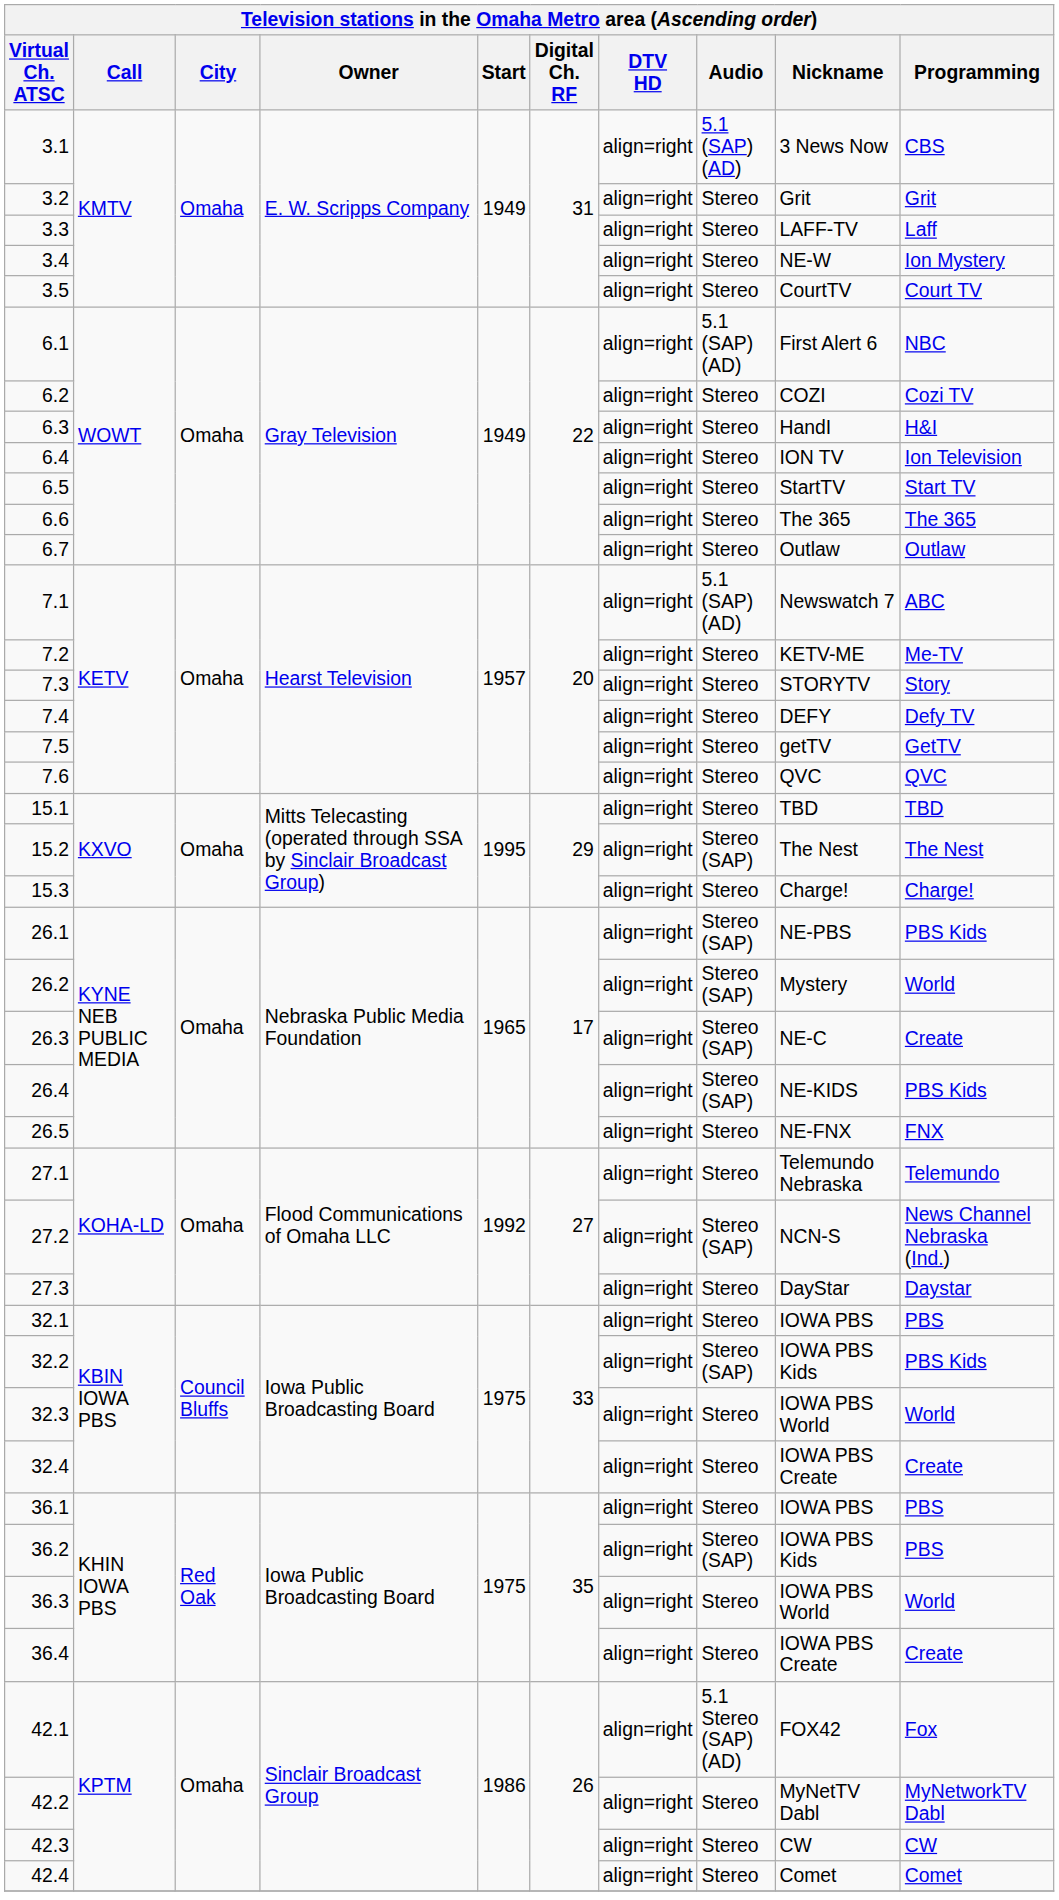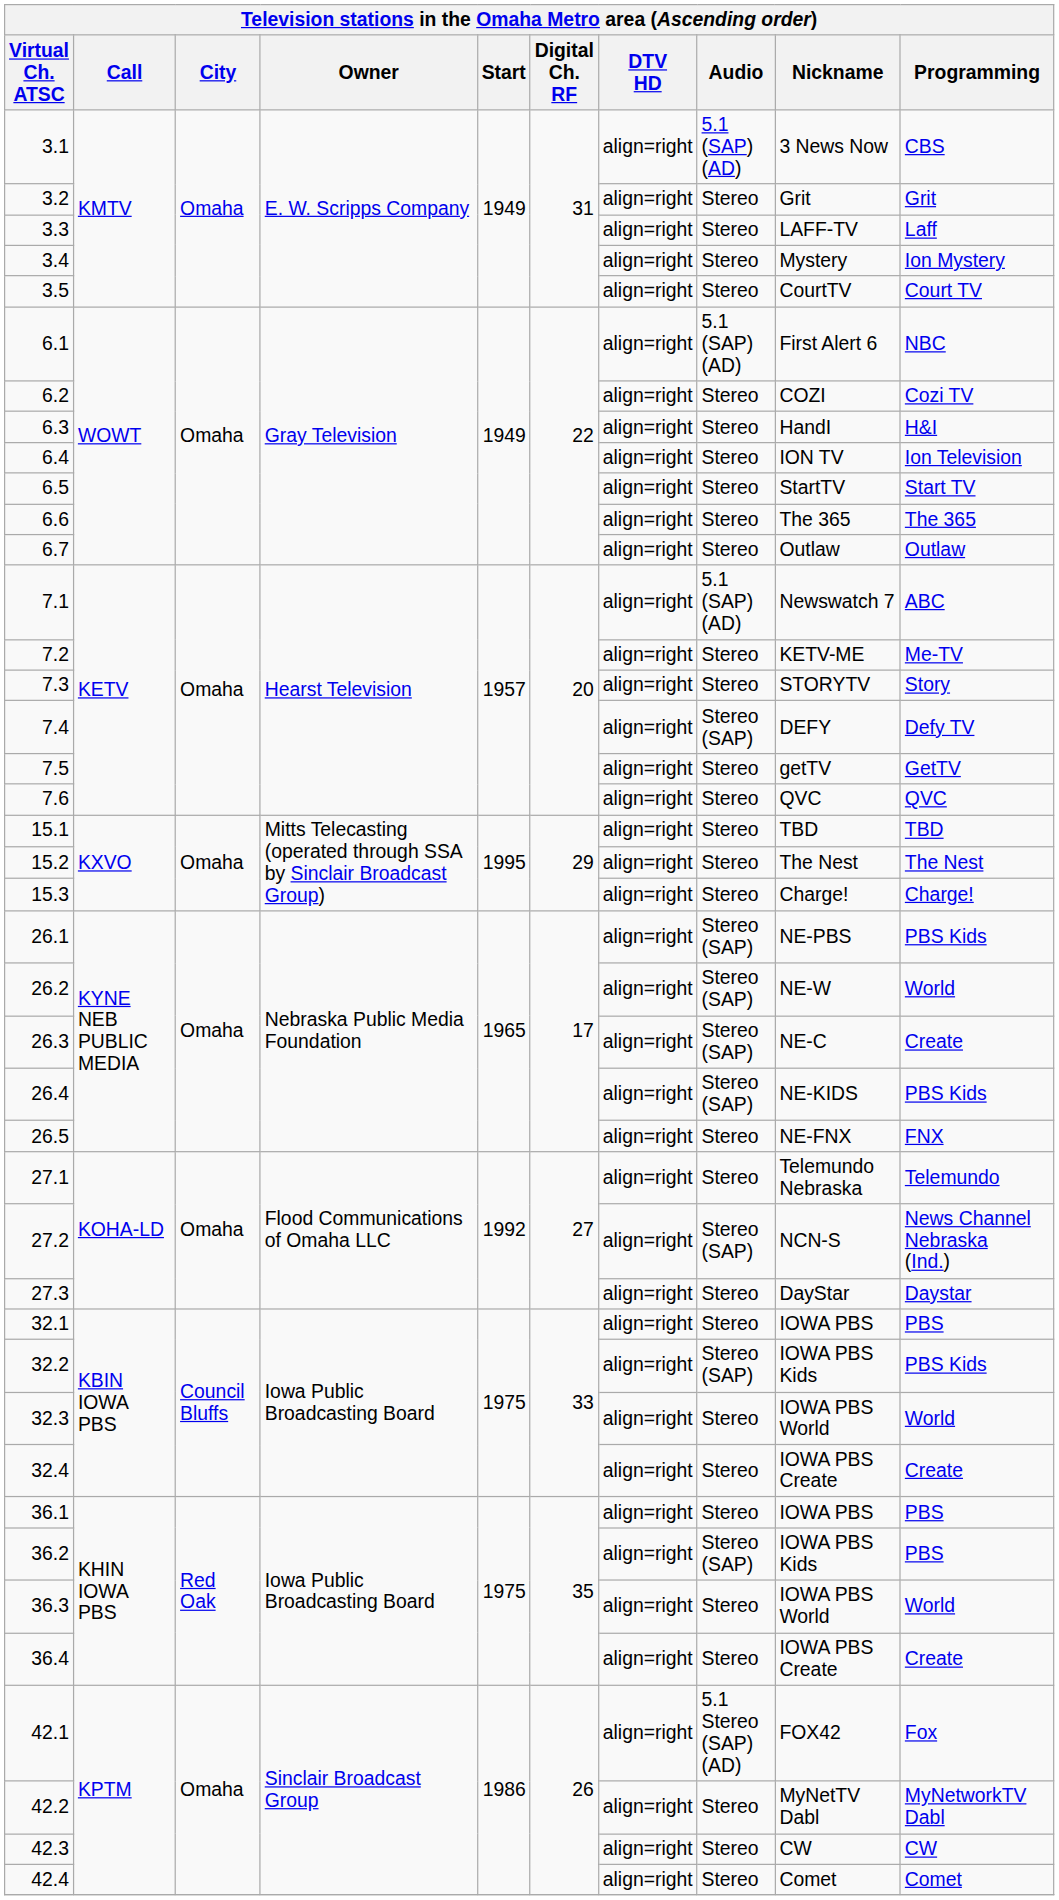(805, 260) NE-W -> (813, 260) Mystery
(730, 716) Stereo -> (730, 726) Stereo (SAP)
(730, 849) Stereo (SAP) -> (730, 862) Stereo
(813, 985) Mystery -> (805, 989) NE-W
